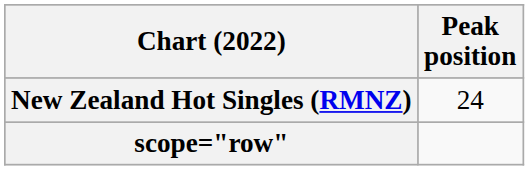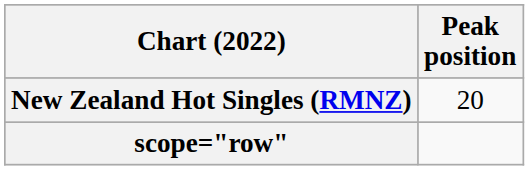(470, 99) 24 -> (470, 99) 20
